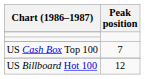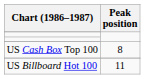(120, 49) 7 -> (120, 49) 8
(120, 66) 12 -> (120, 66) 11
